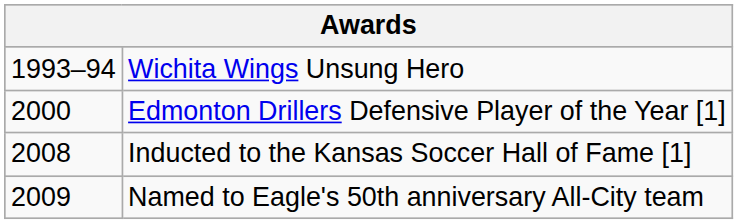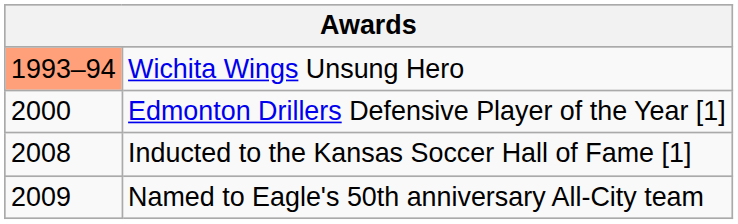(63, 68) no background -> (63, 68) lightsalmon background
